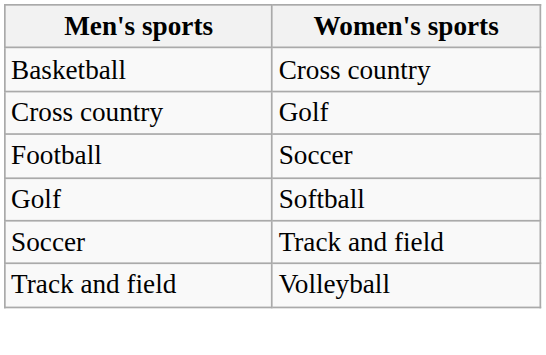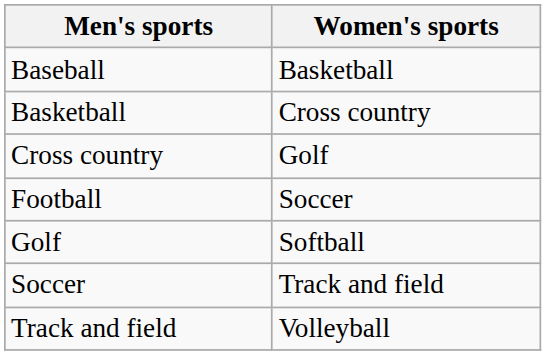+ row: (58, 69)
